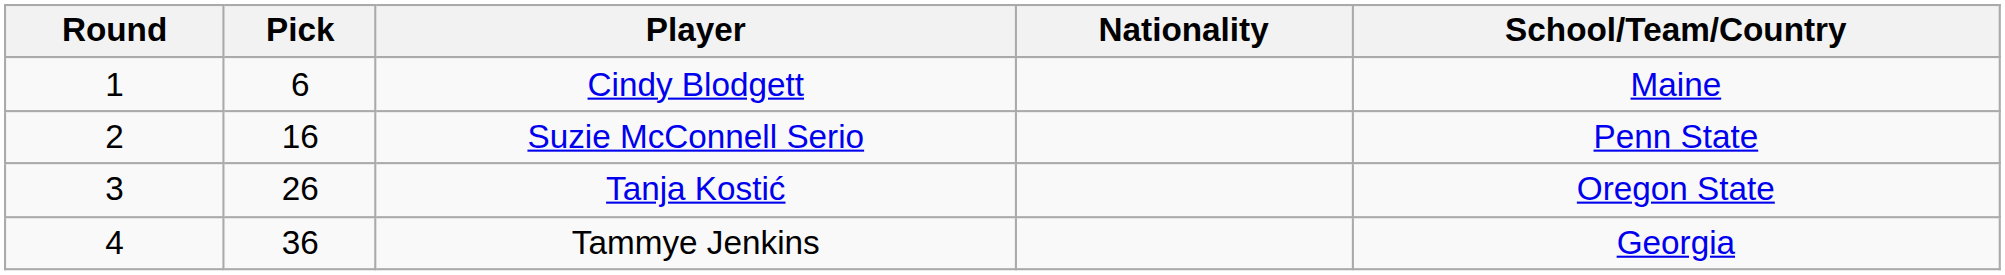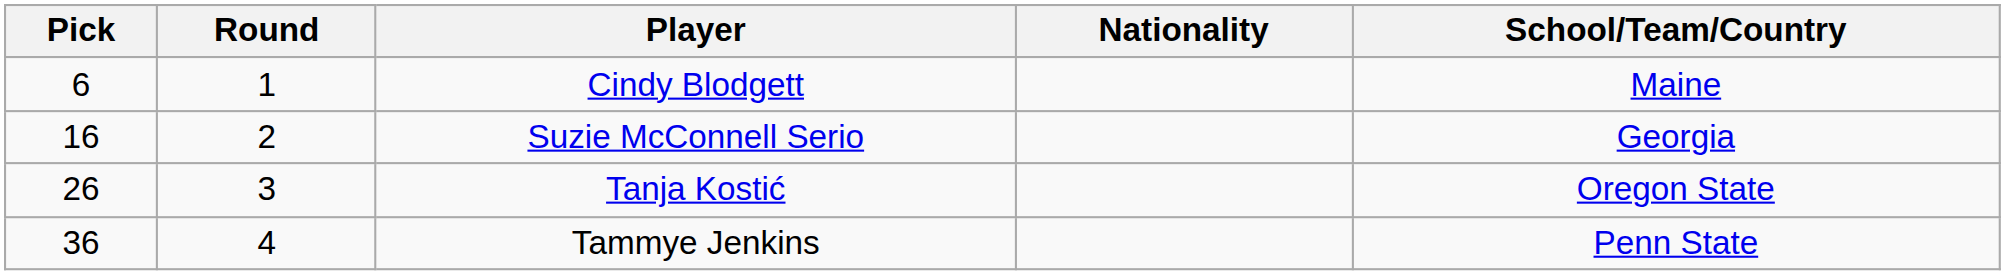columns swapped: (115, 30) <-> (300, 30)
(1676, 136) Penn State -> (1676, 136) Georgia
(1676, 242) Georgia -> (1676, 242) Penn State
